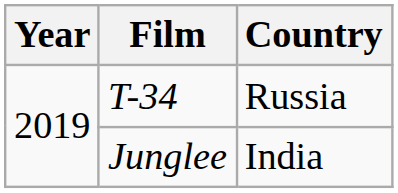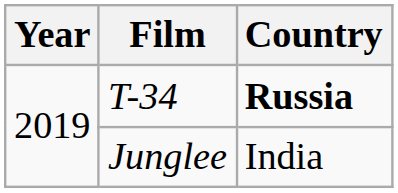(296, 95) normal -> (299, 95) bold
